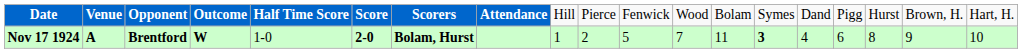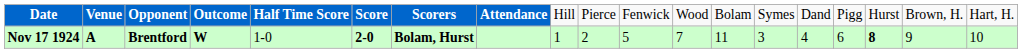(761, 37) bold -> (761, 37) normal
(872, 37) normal -> (872, 37) bold
